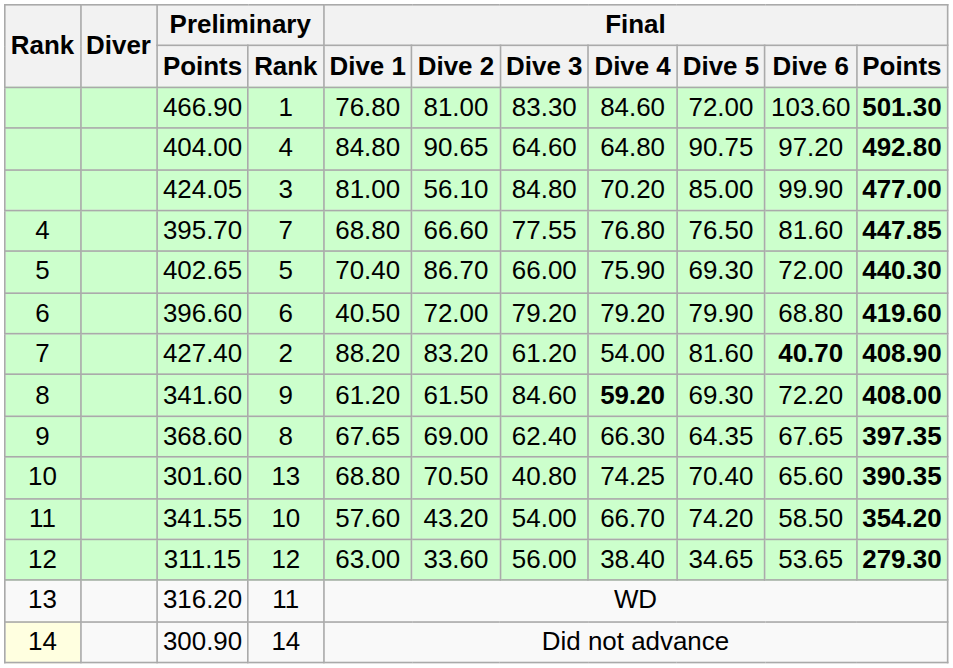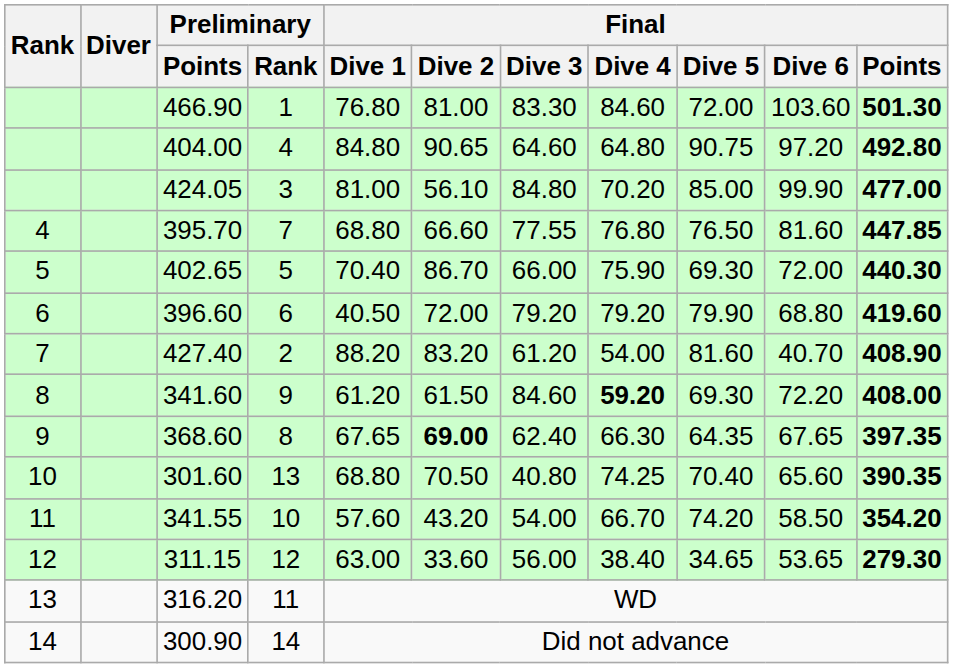(811, 353) bold -> (811, 353) normal
(456, 436) normal -> (456, 436) bold
(42, 641) lightyellow background -> (42, 641) no background
